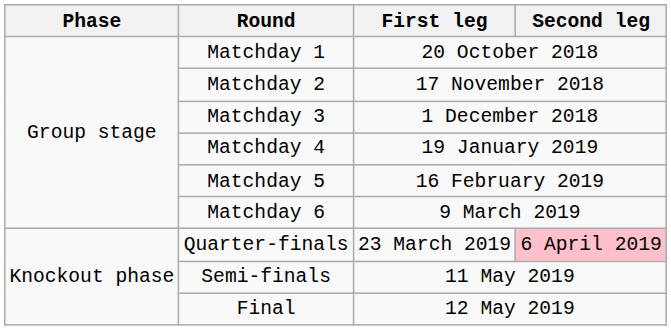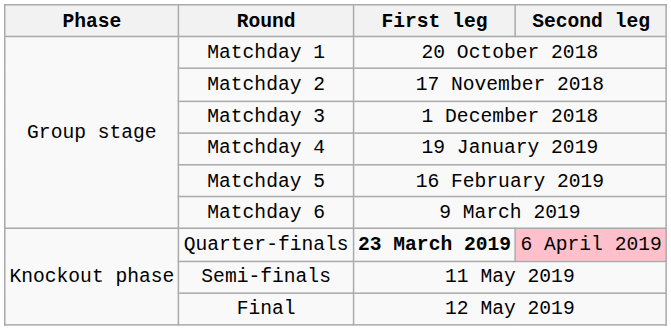(435, 245) normal -> (435, 245) bold
